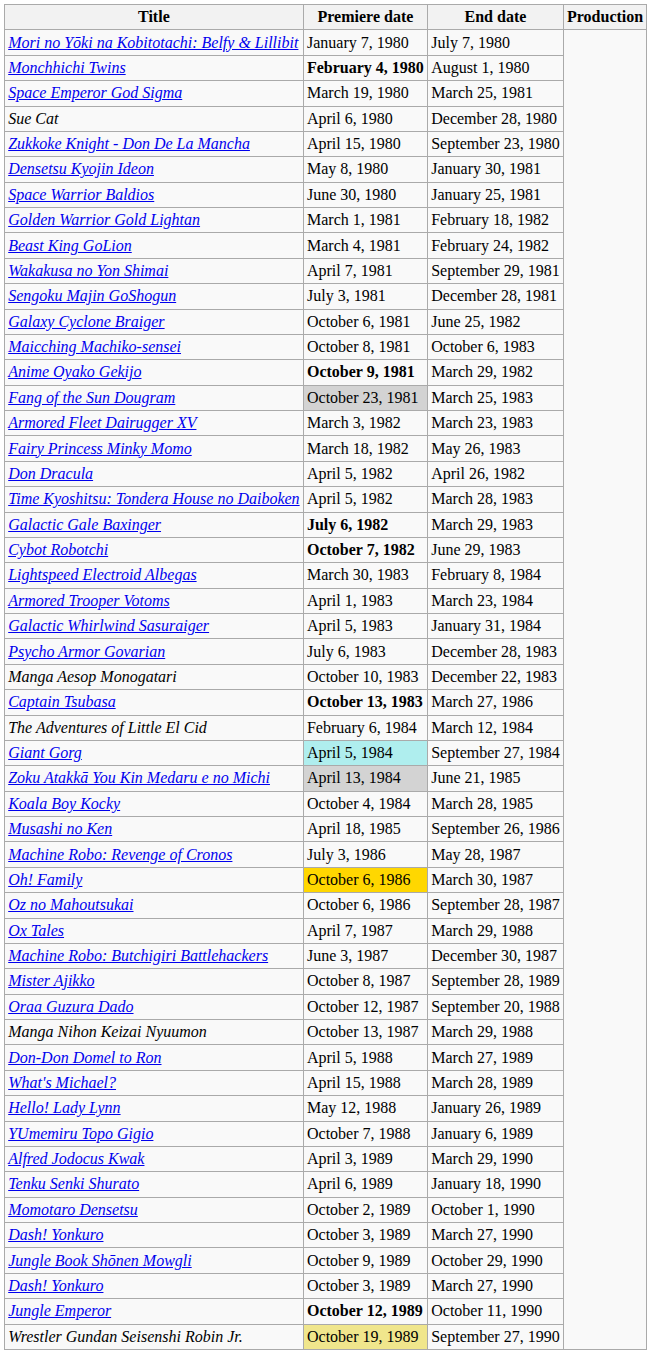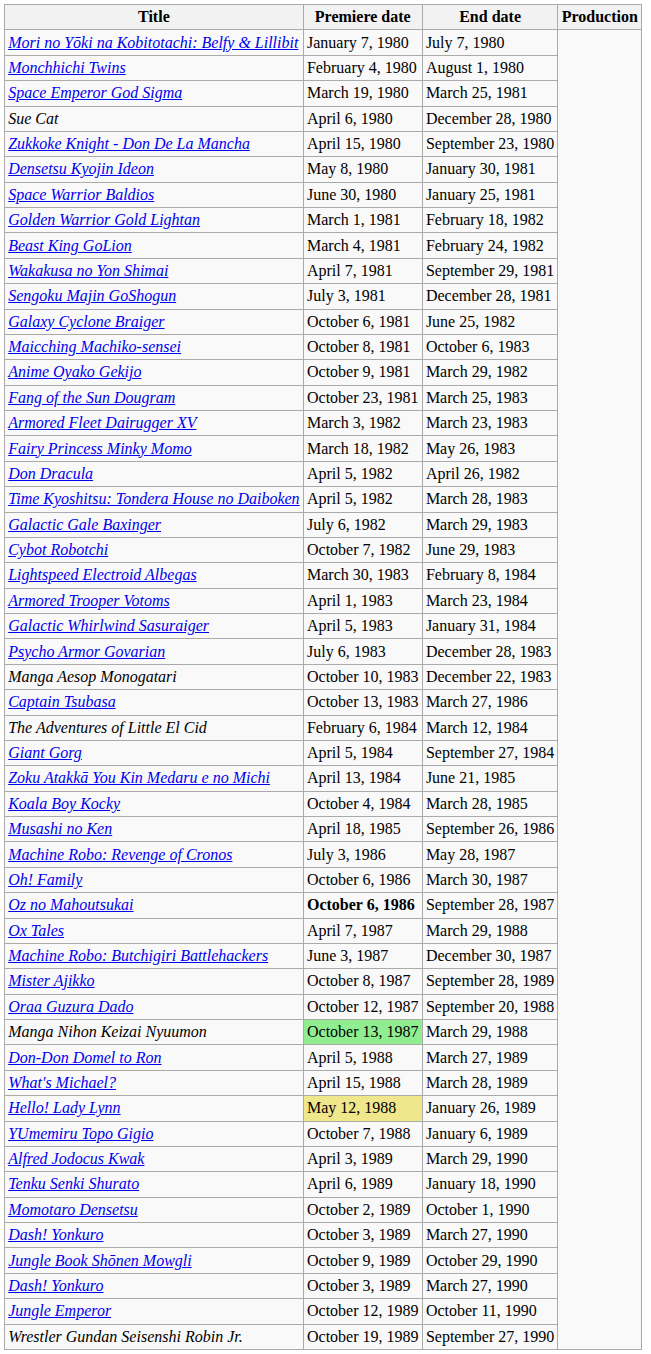(365, 67) bold -> (362, 67) normal
(361, 372) bold -> (359, 372) normal
(363, 397) lightgrey background -> (363, 397) no background
(348, 524) bold -> (346, 524) normal
(361, 550) bold -> (359, 550) normal
(365, 702) bold -> (363, 702) normal
(350, 753) paleturquoise background -> (350, 753) no background
(354, 778) lightgrey background -> (354, 778) no background
(359, 879) gold background -> (359, 879) no background
(359, 905) normal -> (361, 905) bold
(363, 1032) no background -> (363, 1032) lightgreen background
(352, 1108) no background -> (352, 1108) khaki background
(365, 1311) bold -> (363, 1311) normal
(363, 1336) khaki background -> (363, 1336) no background
